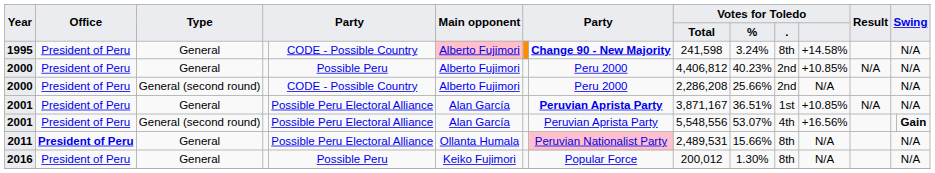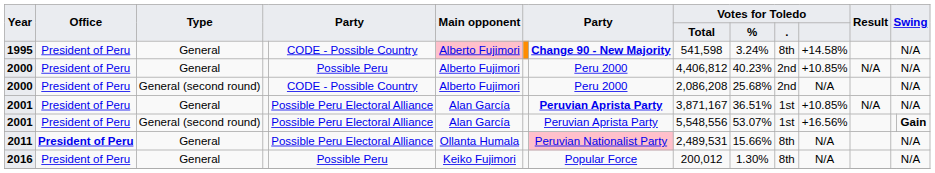(702, 50) 241,598 -> (702, 50) 541,598
(702, 87) 2,286,208 -> (702, 87) 2,086,208
(752, 87) 25.66% -> (752, 87) 25.68%
(787, 123) 4th -> (787, 123) 1st
